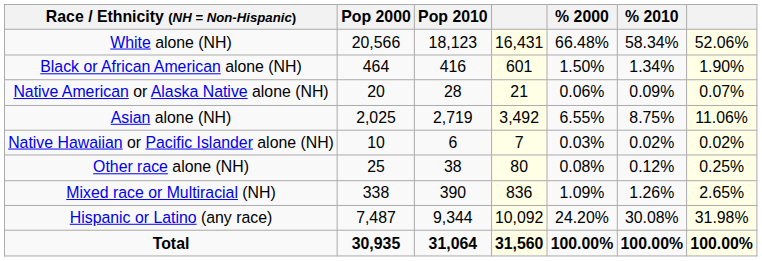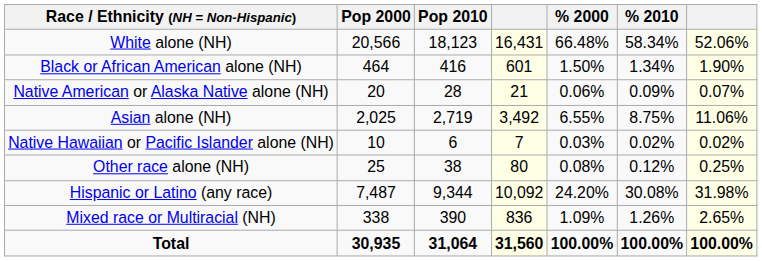rows swapped: (171, 192) <-> (171, 218)
